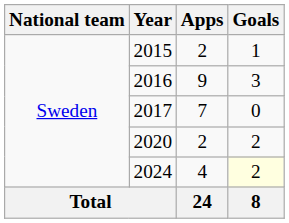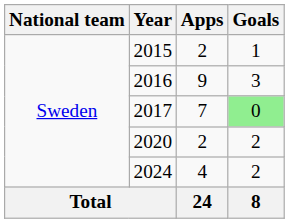(256, 111) no background -> (256, 111) lightgreen background
(256, 171) lightyellow background -> (256, 171) no background
